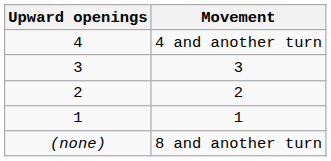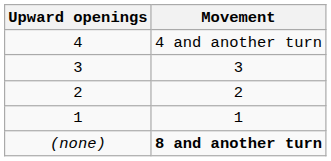(238, 143) normal -> (238, 143) bold
